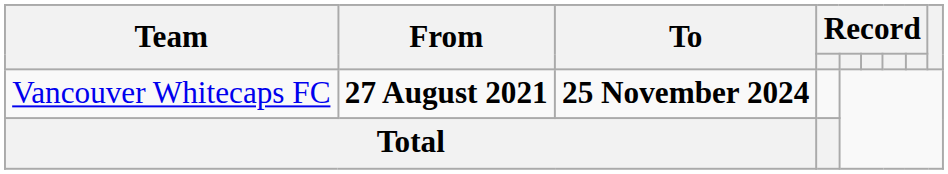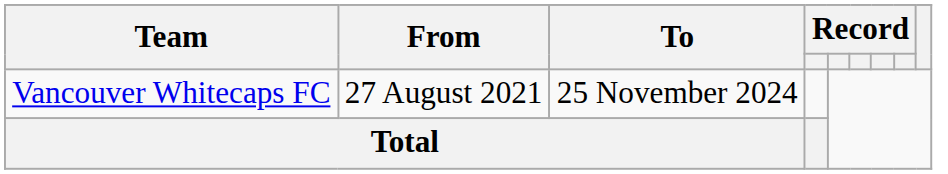(446, 93) bold -> (444, 93) normal
(686, 93) bold -> (677, 93) normal
